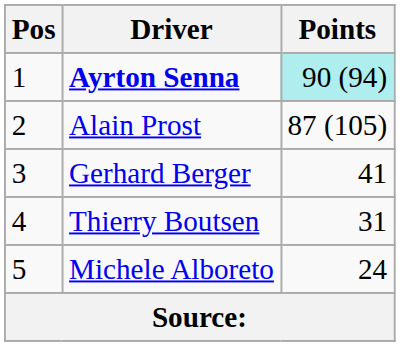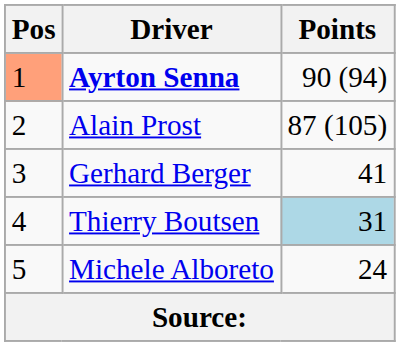(19, 76) no background -> (19, 76) lightsalmon background
(345, 76) paleturquoise background -> (345, 76) no background
(373, 221) no background -> (373, 221) lightblue background
